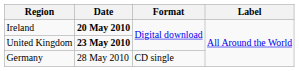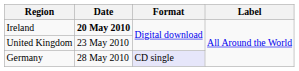(104, 43) bold -> (103, 43) normal
(154, 58) no background -> (154, 58) lavender background
